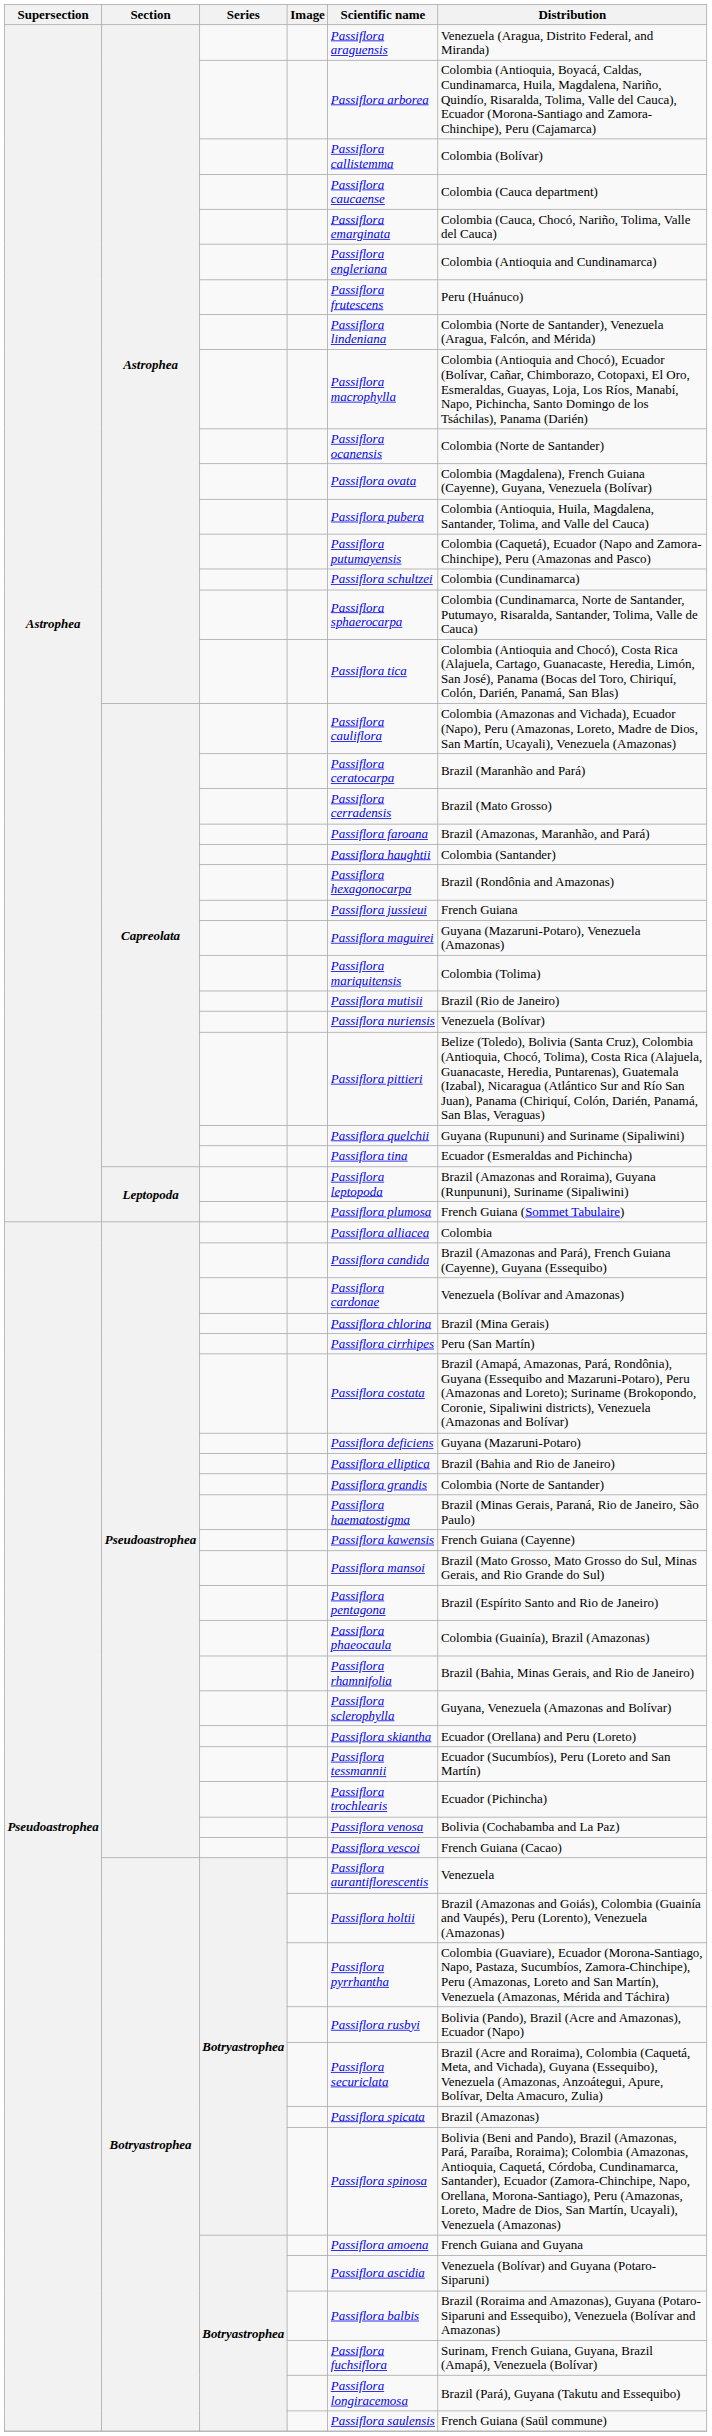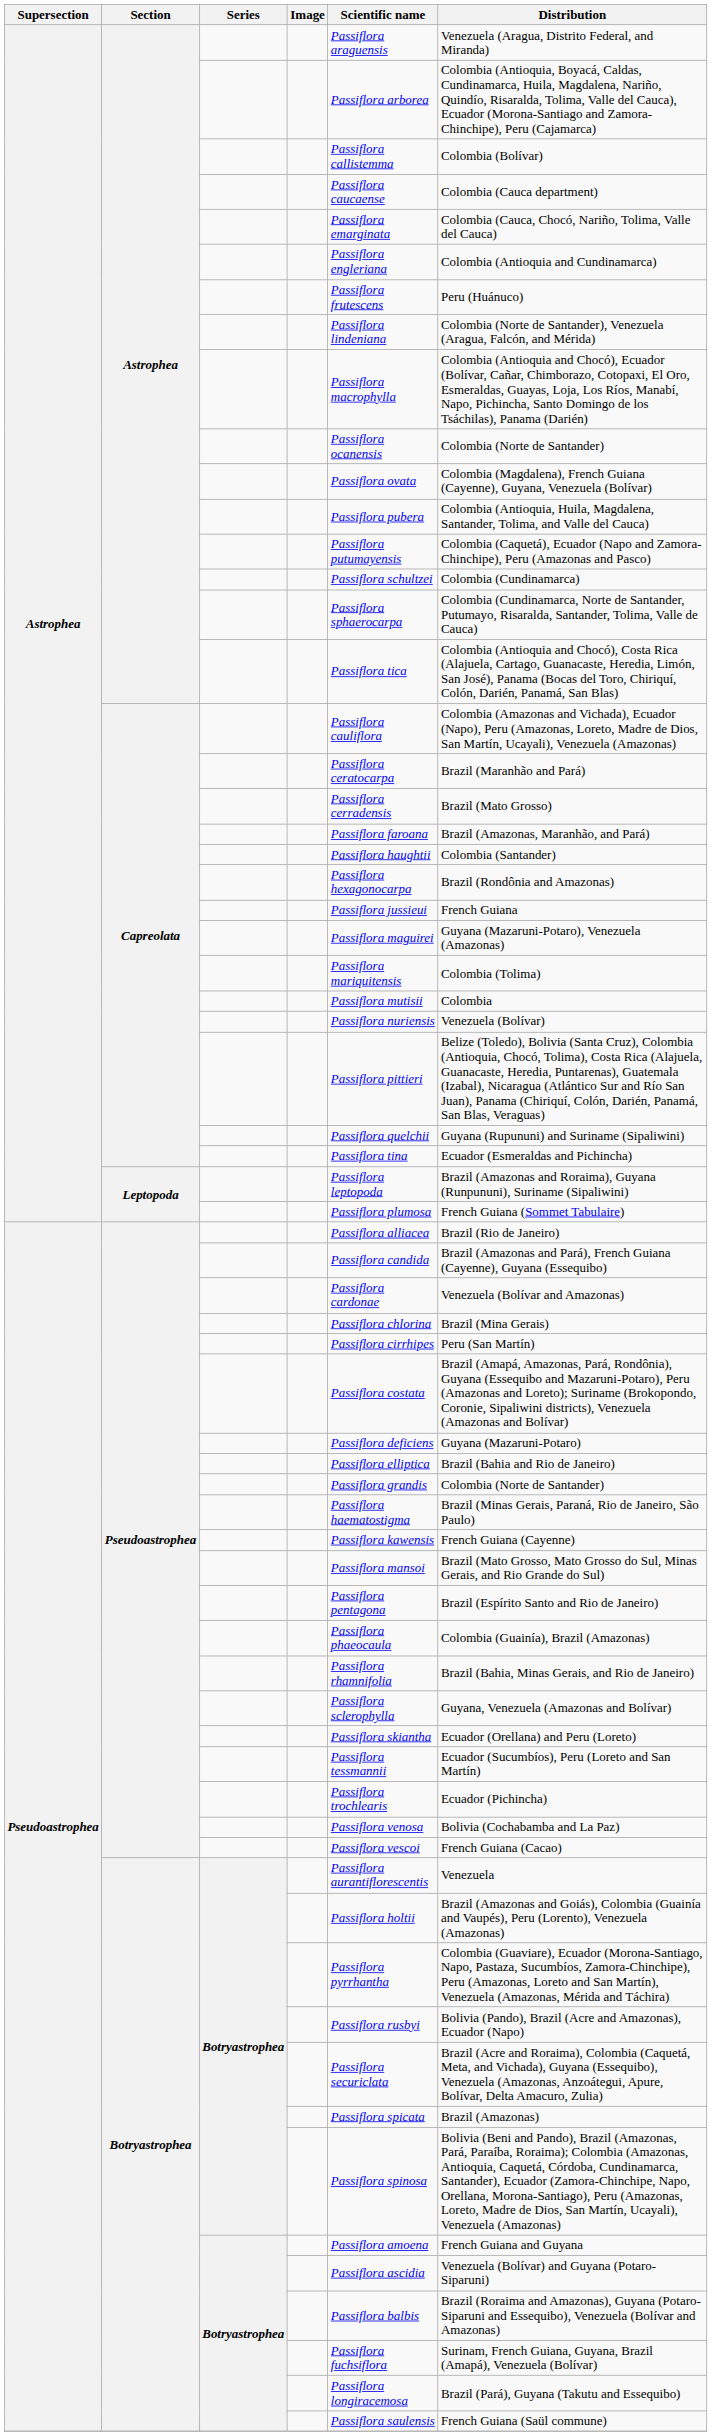(500, 1001) Brazil (Rio de Janeiro) -> (467, 1001) Colombia
(467, 1232) Colombia -> (500, 1232) Brazil (Rio de Janeiro)
